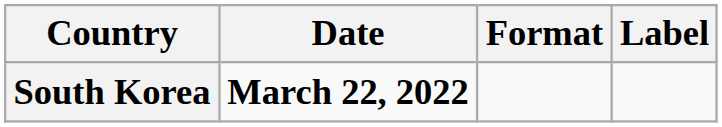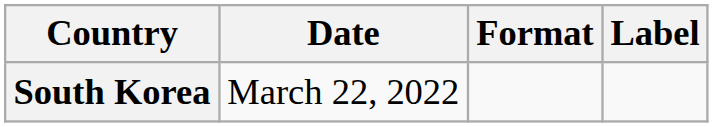(348, 91) bold -> (343, 91) normal
